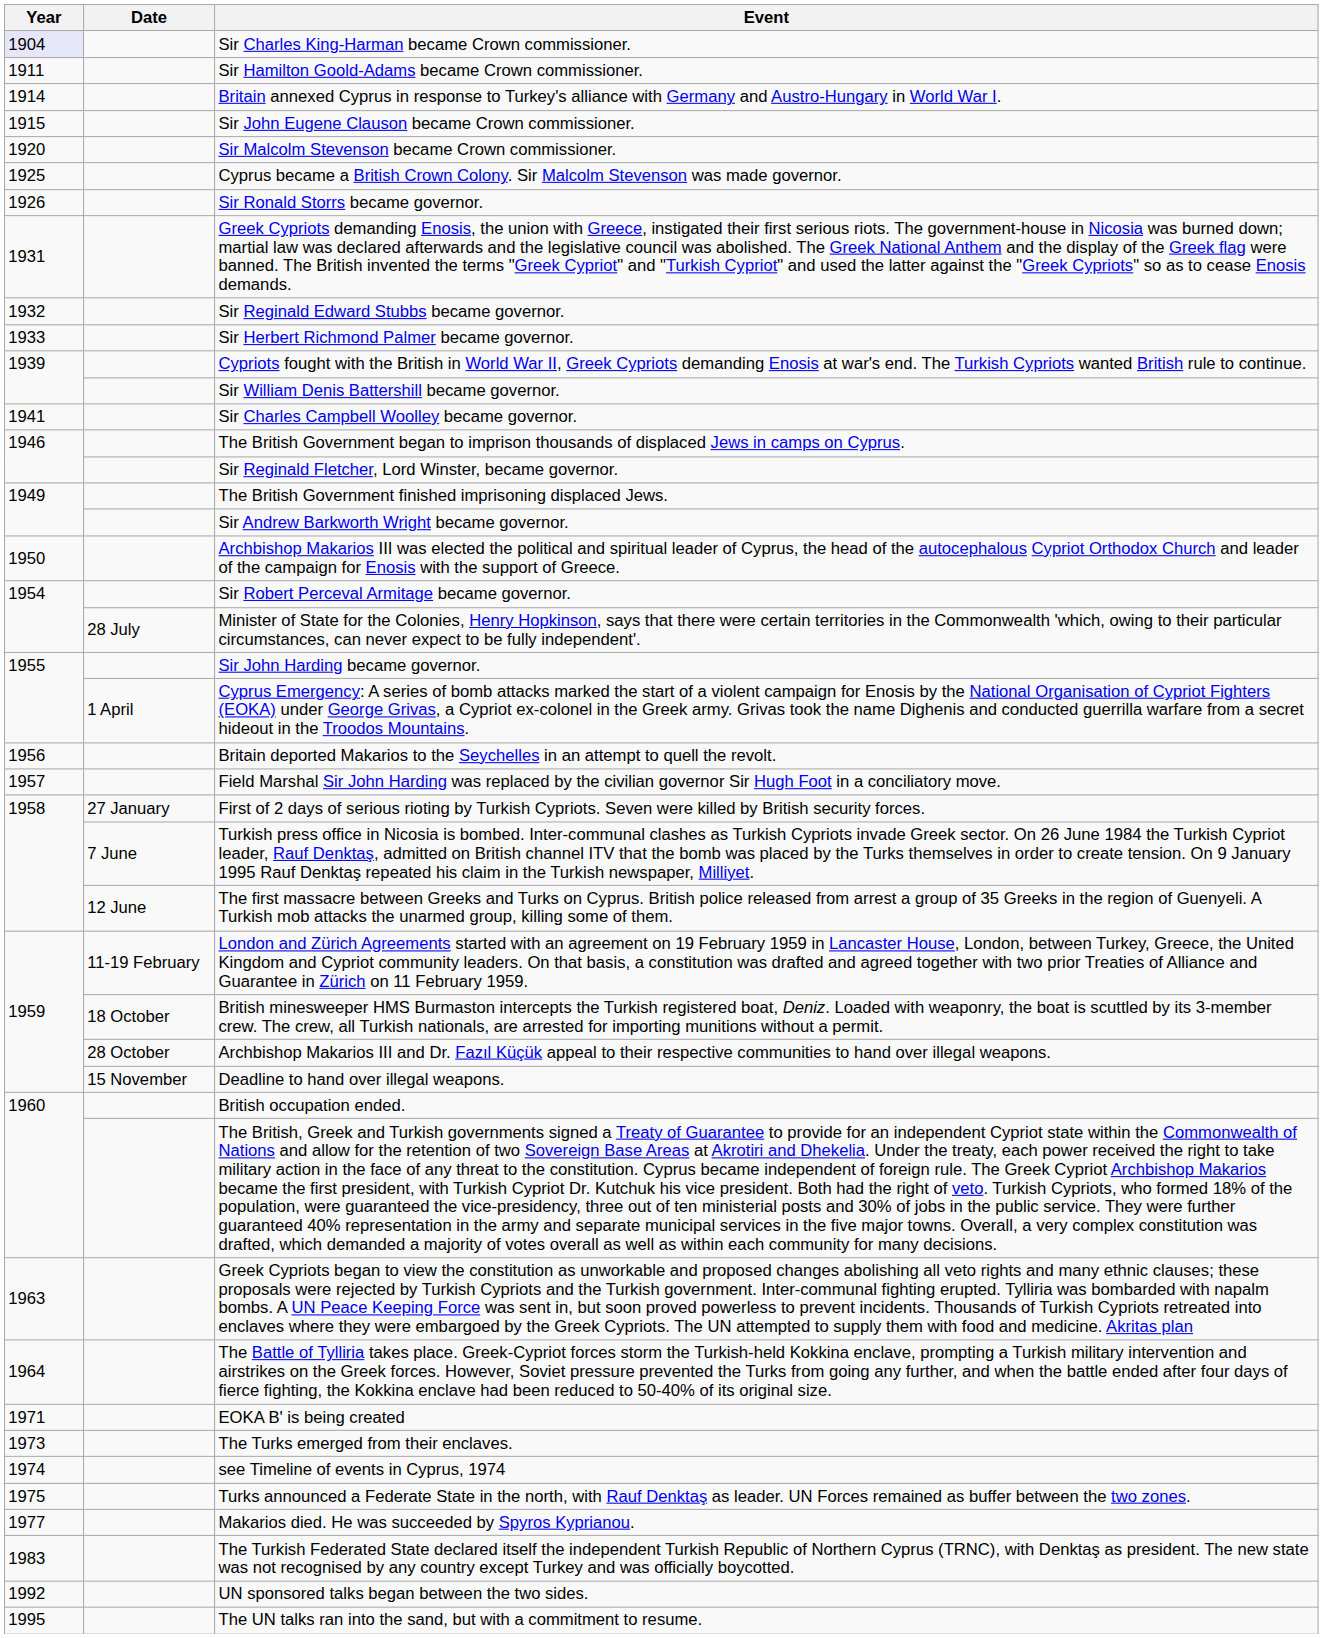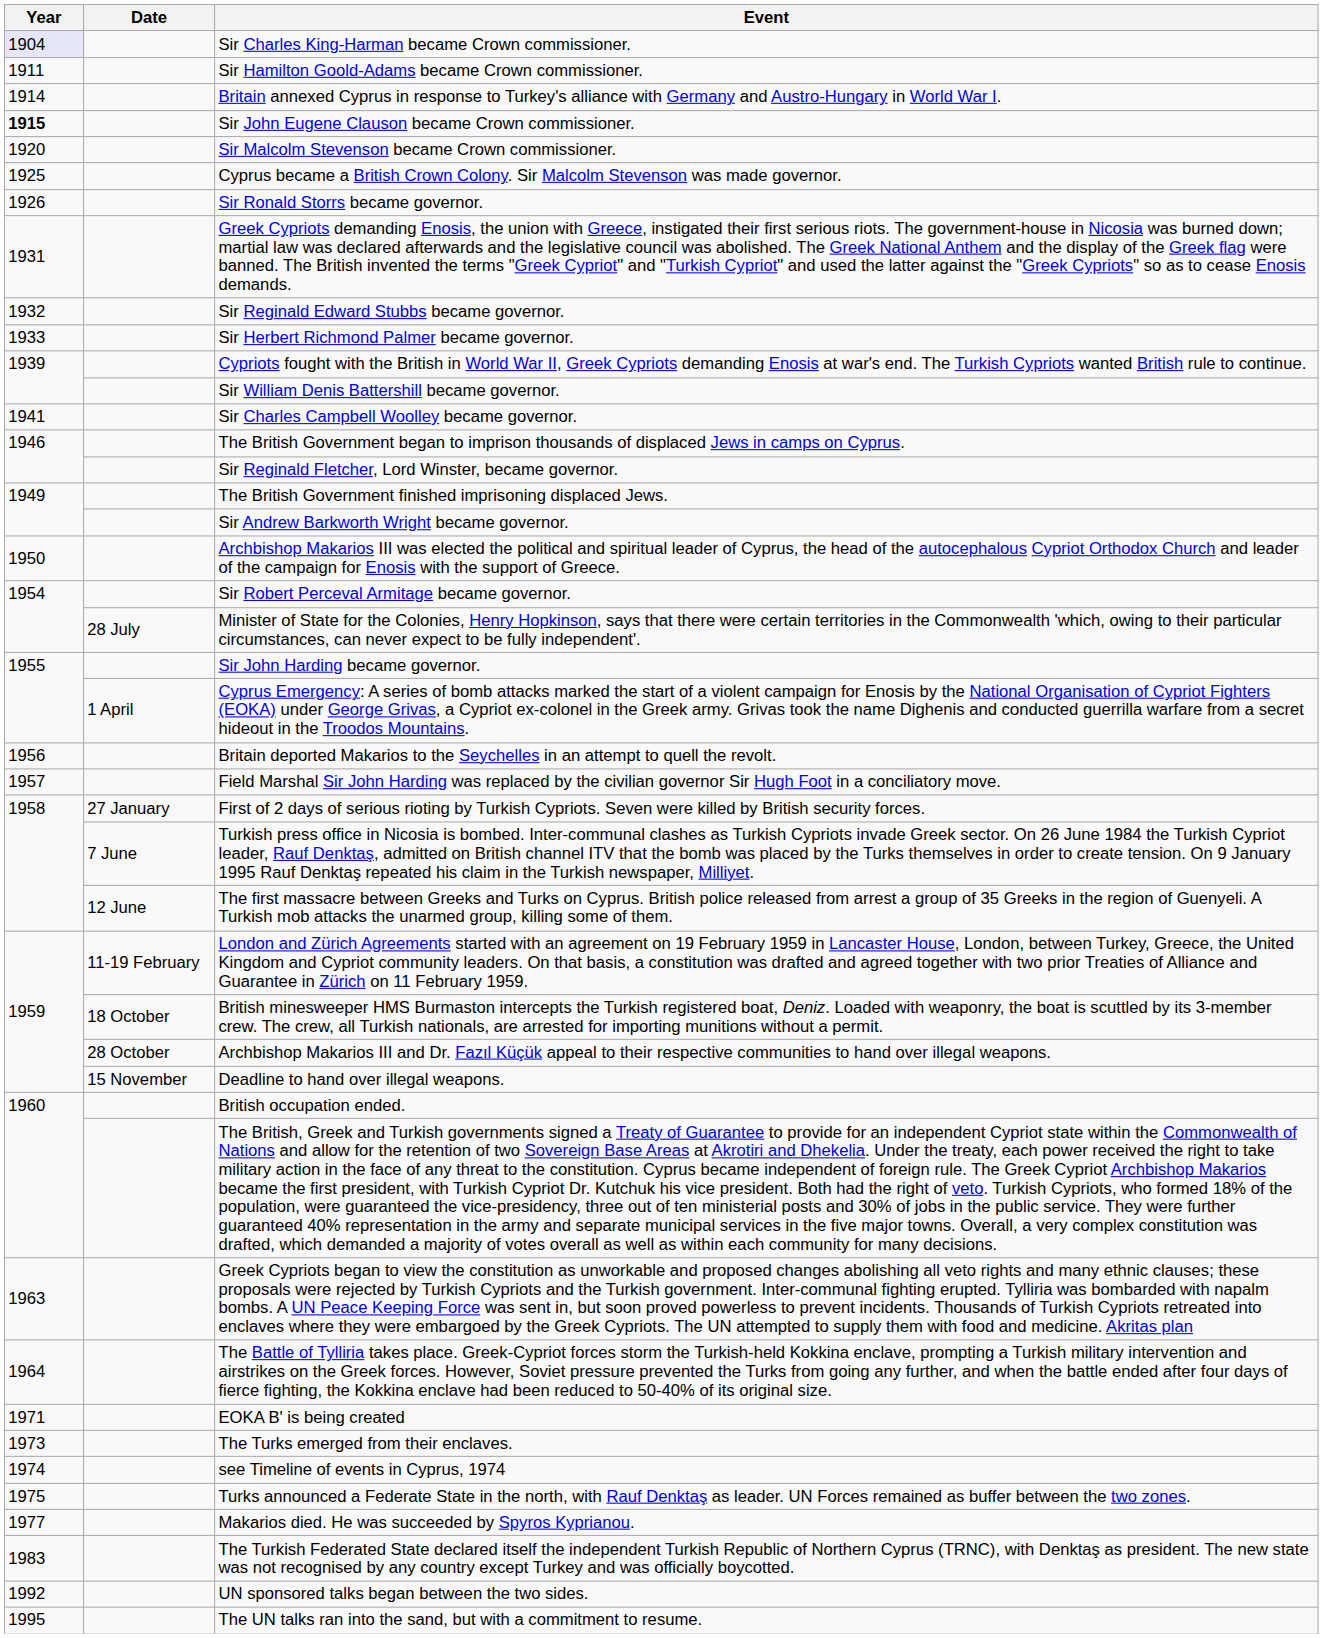(27, 123) normal -> (27, 123) bold
